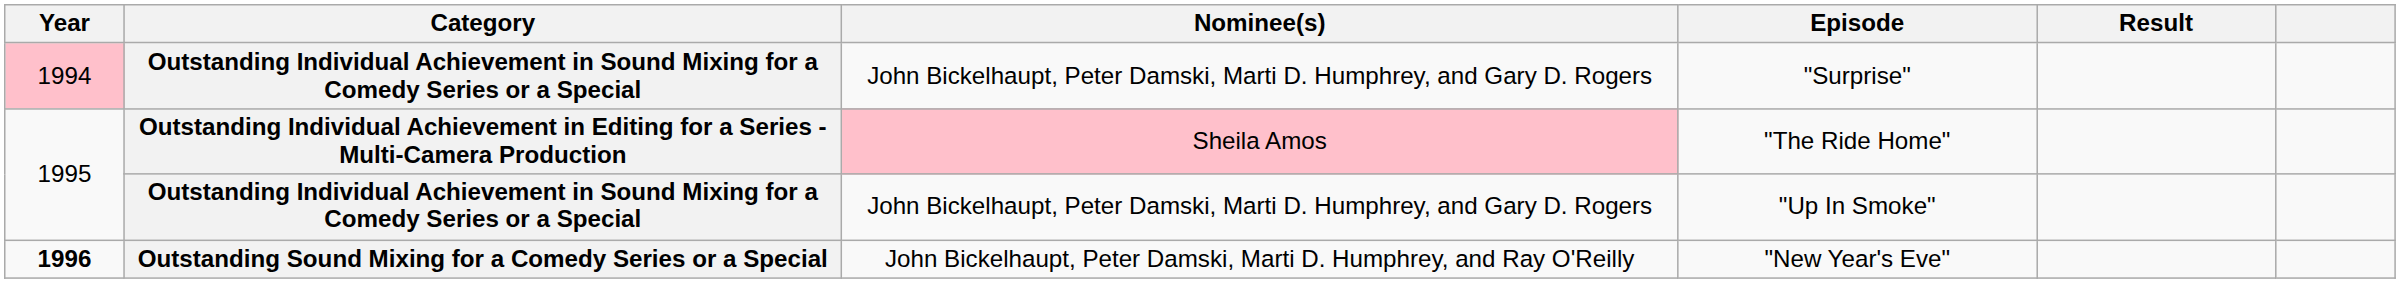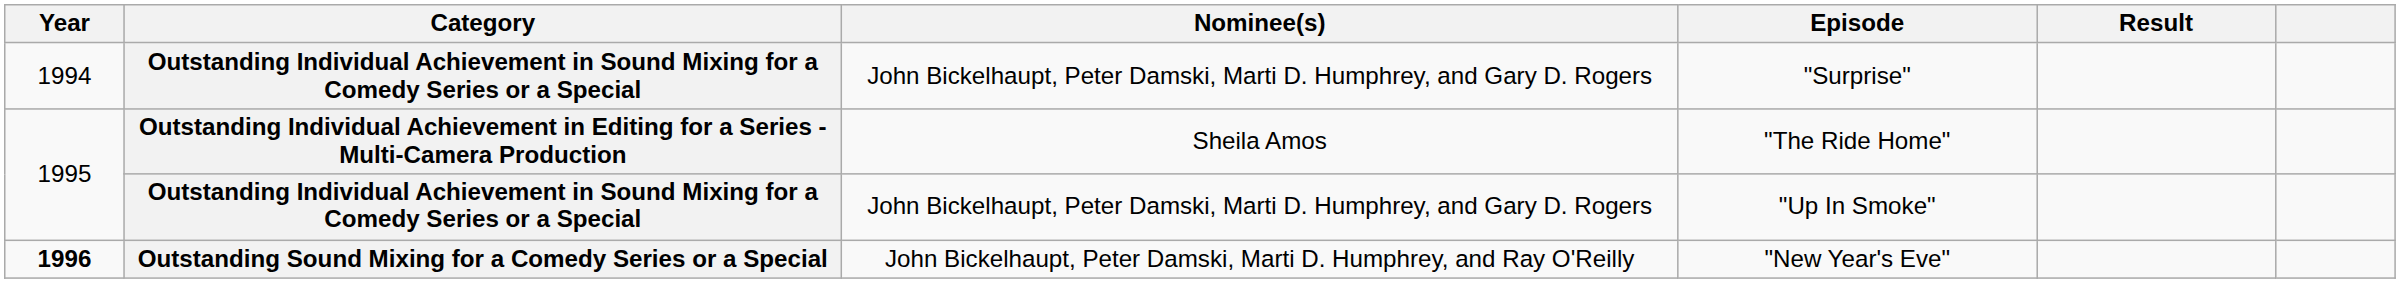(64, 75) pink background -> (64, 75) no background
(1260, 141) pink background -> (1260, 141) no background
